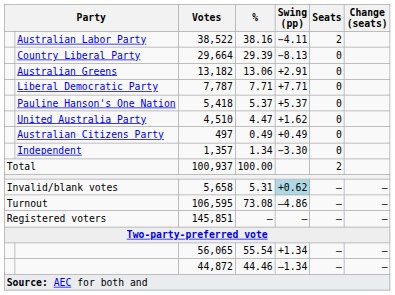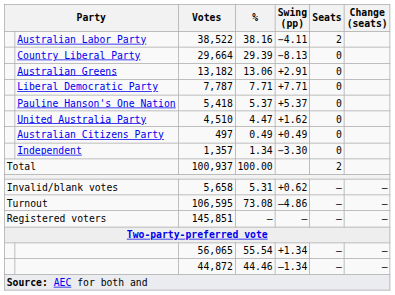(293, 187) lightblue background -> (293, 187) no background
